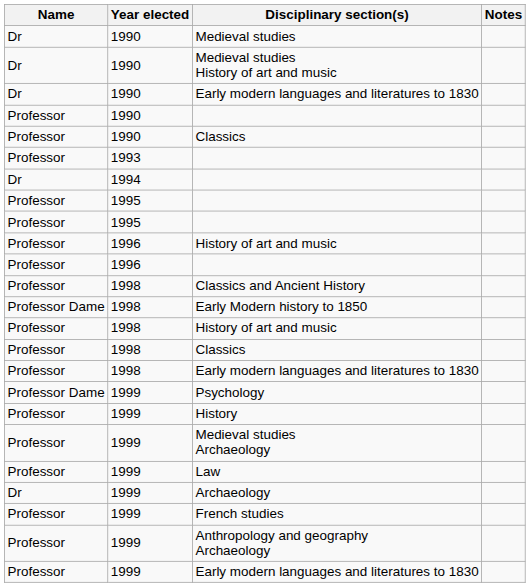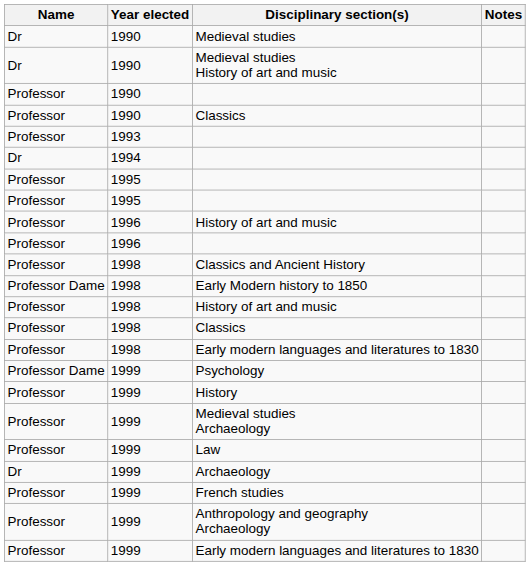- row: (126, 94)
